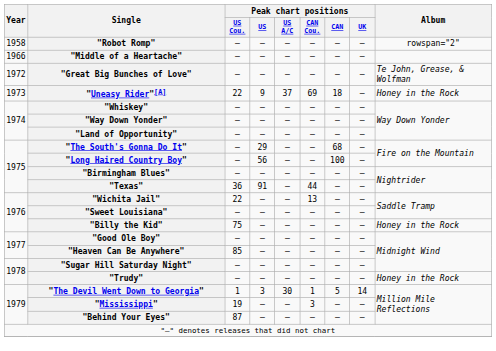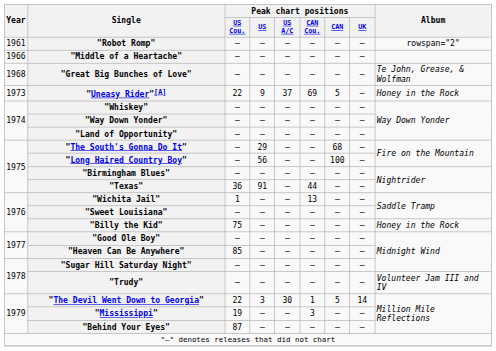(16, 43) 1958 -> (16, 43) 1961
(16, 74) 1972 -> (16, 74) 1968
(337, 93) 18 -> (337, 93) 5
(237, 199) 22 -> (237, 199) 1
(418, 278) Honey in the Rock -> (428, 283) Volunteer Jam III and IV
(237, 291) 1 -> (237, 301) 22
